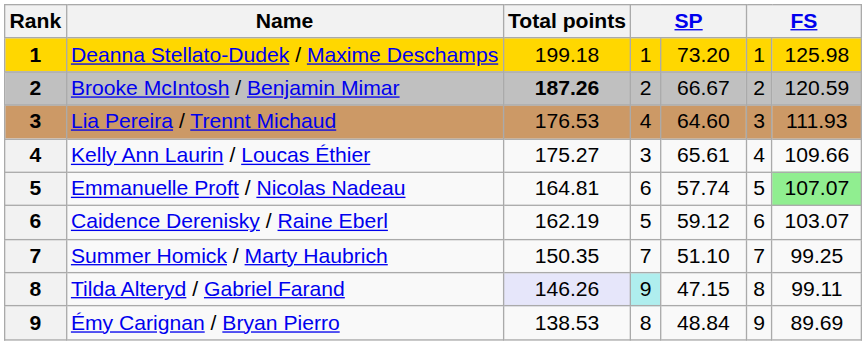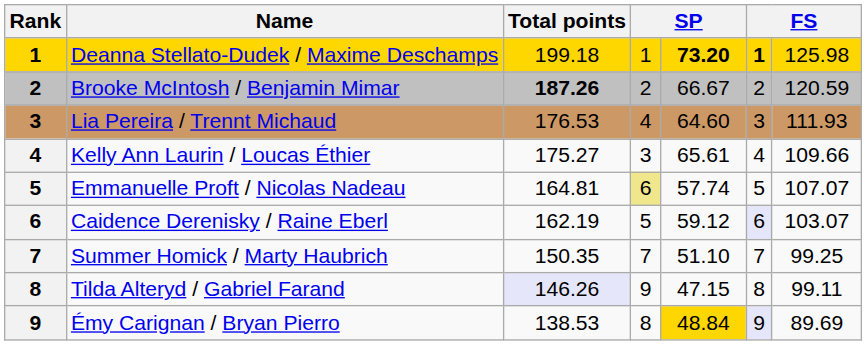(703, 54) normal -> (703, 54) bold
(759, 54) normal -> (759, 54) bold
(646, 188) no background -> (646, 188) khaki background
(817, 188) lightgreen background -> (817, 188) no background
(759, 222) no background -> (759, 222) lavender background
(646, 289) paleturquoise background -> (646, 289) no background
(703, 322) no background -> (703, 322) gold background
(759, 322) no background -> (759, 322) lavender background
